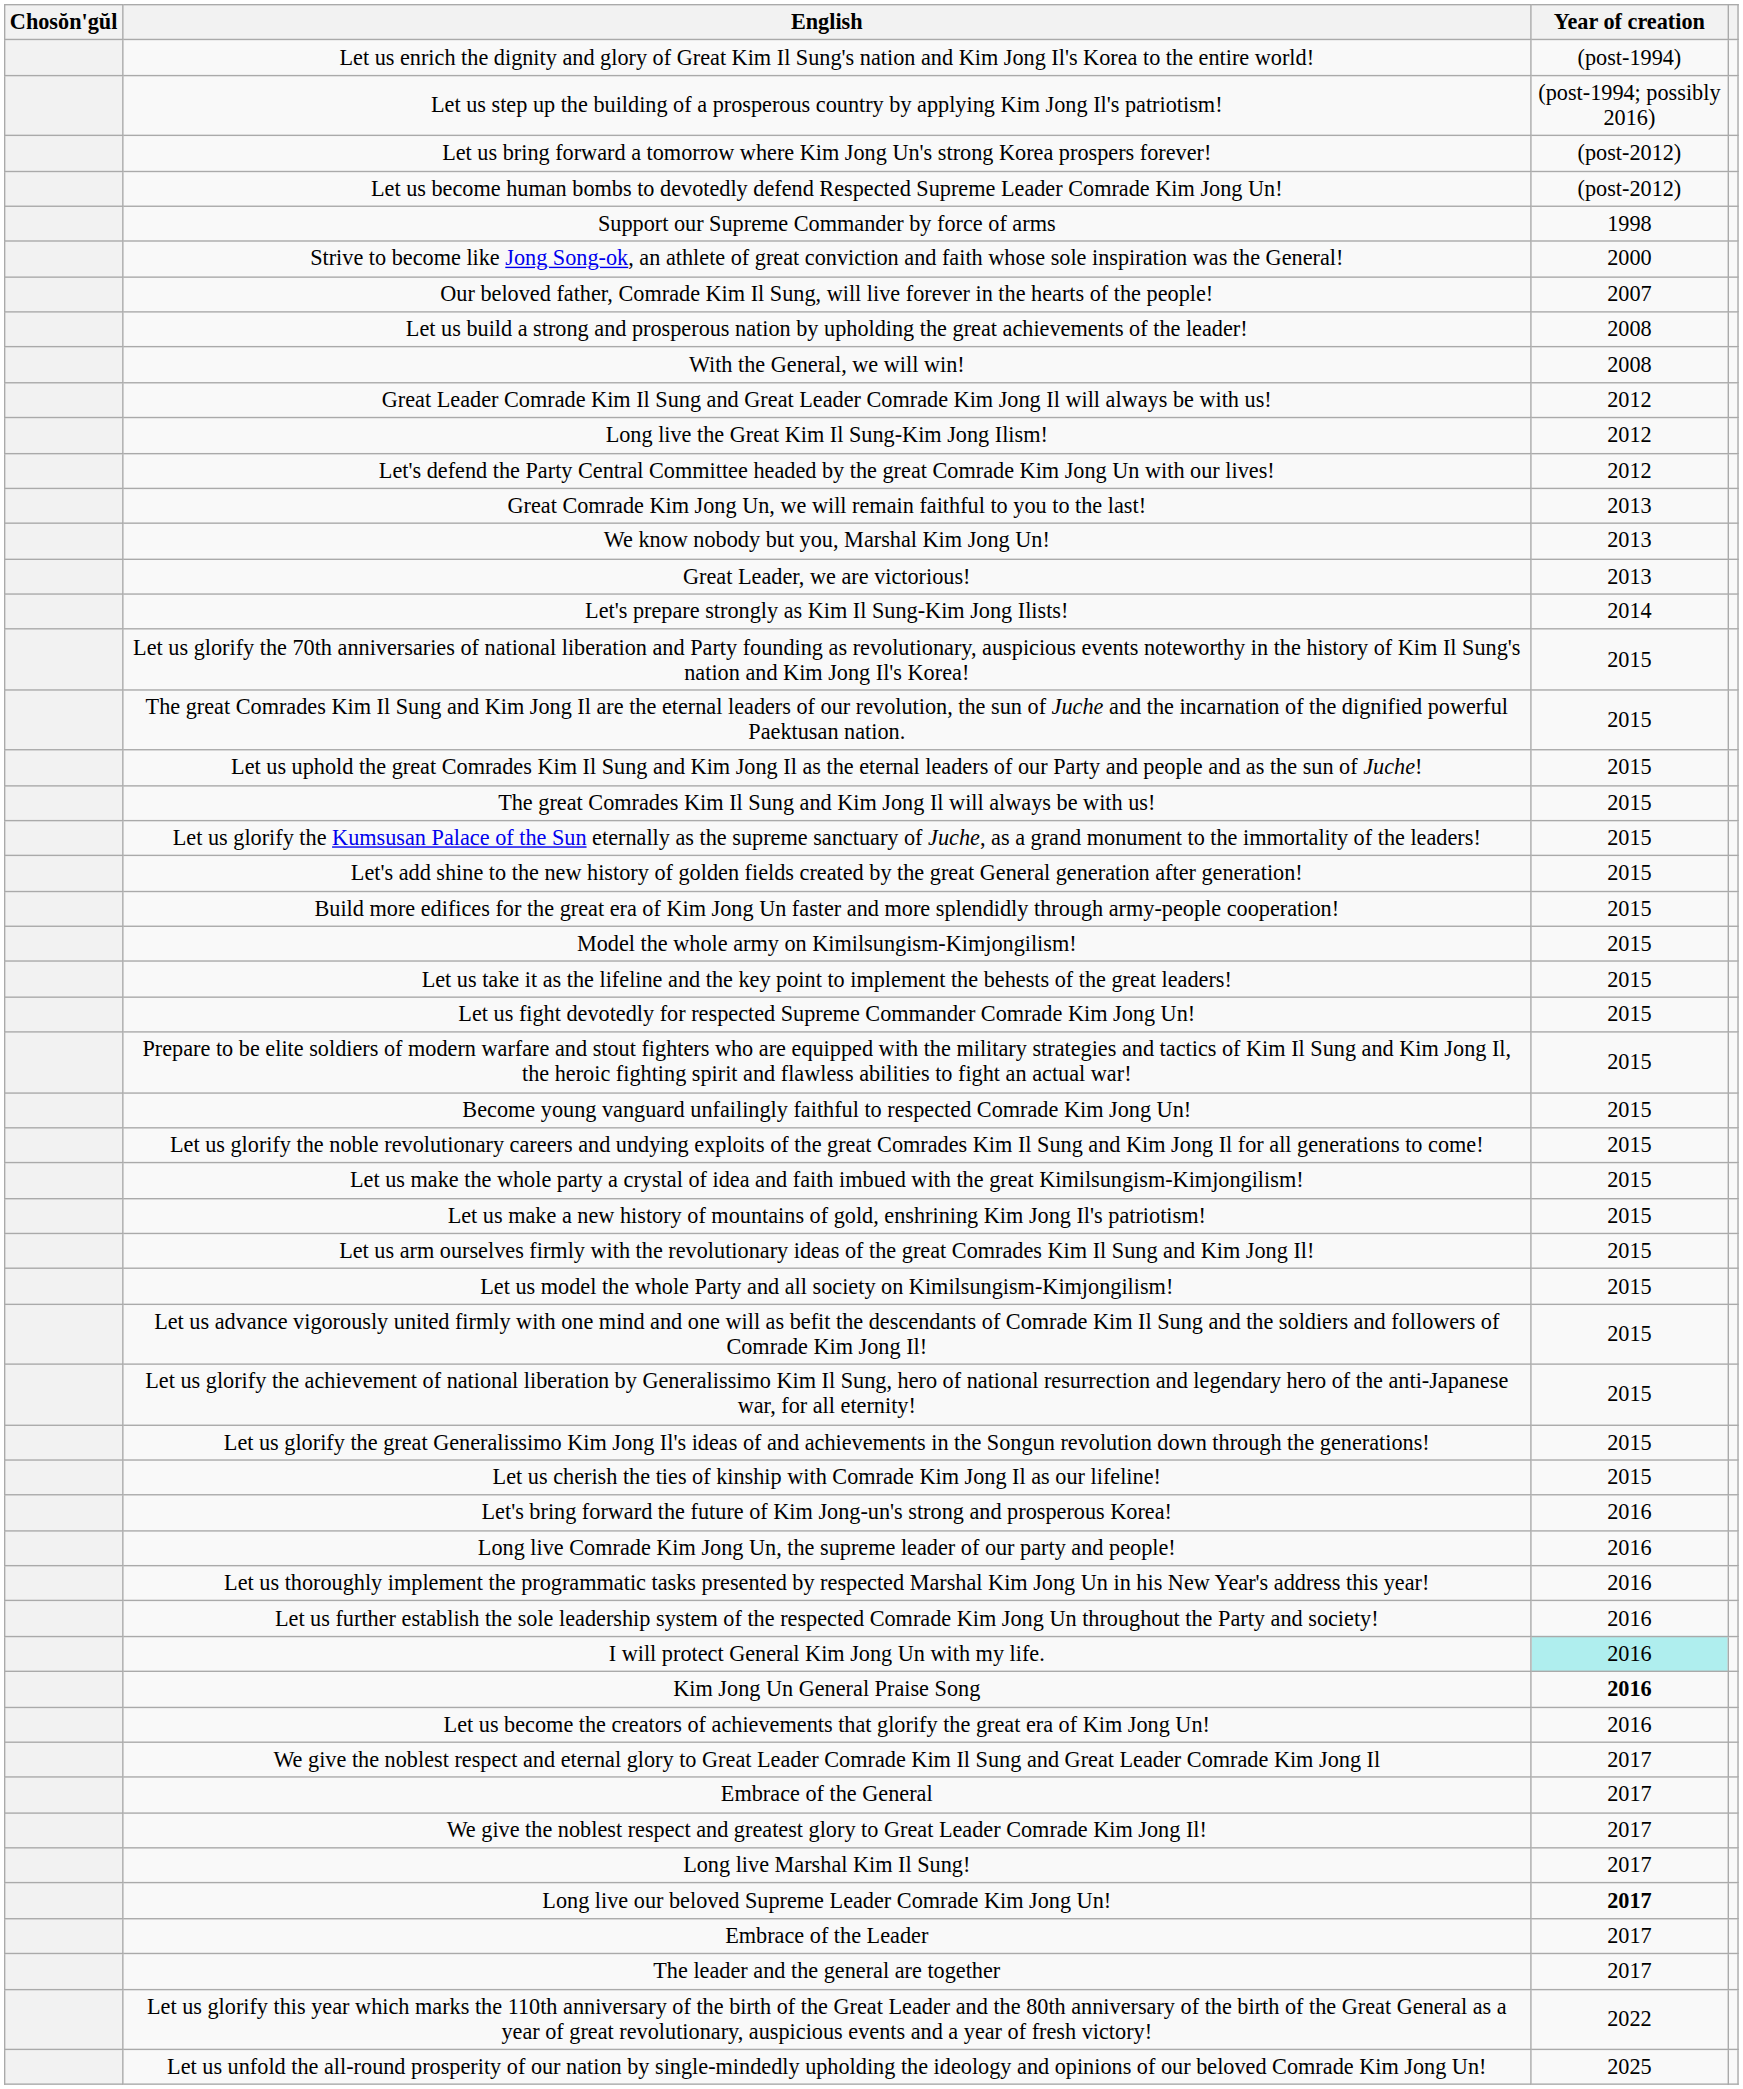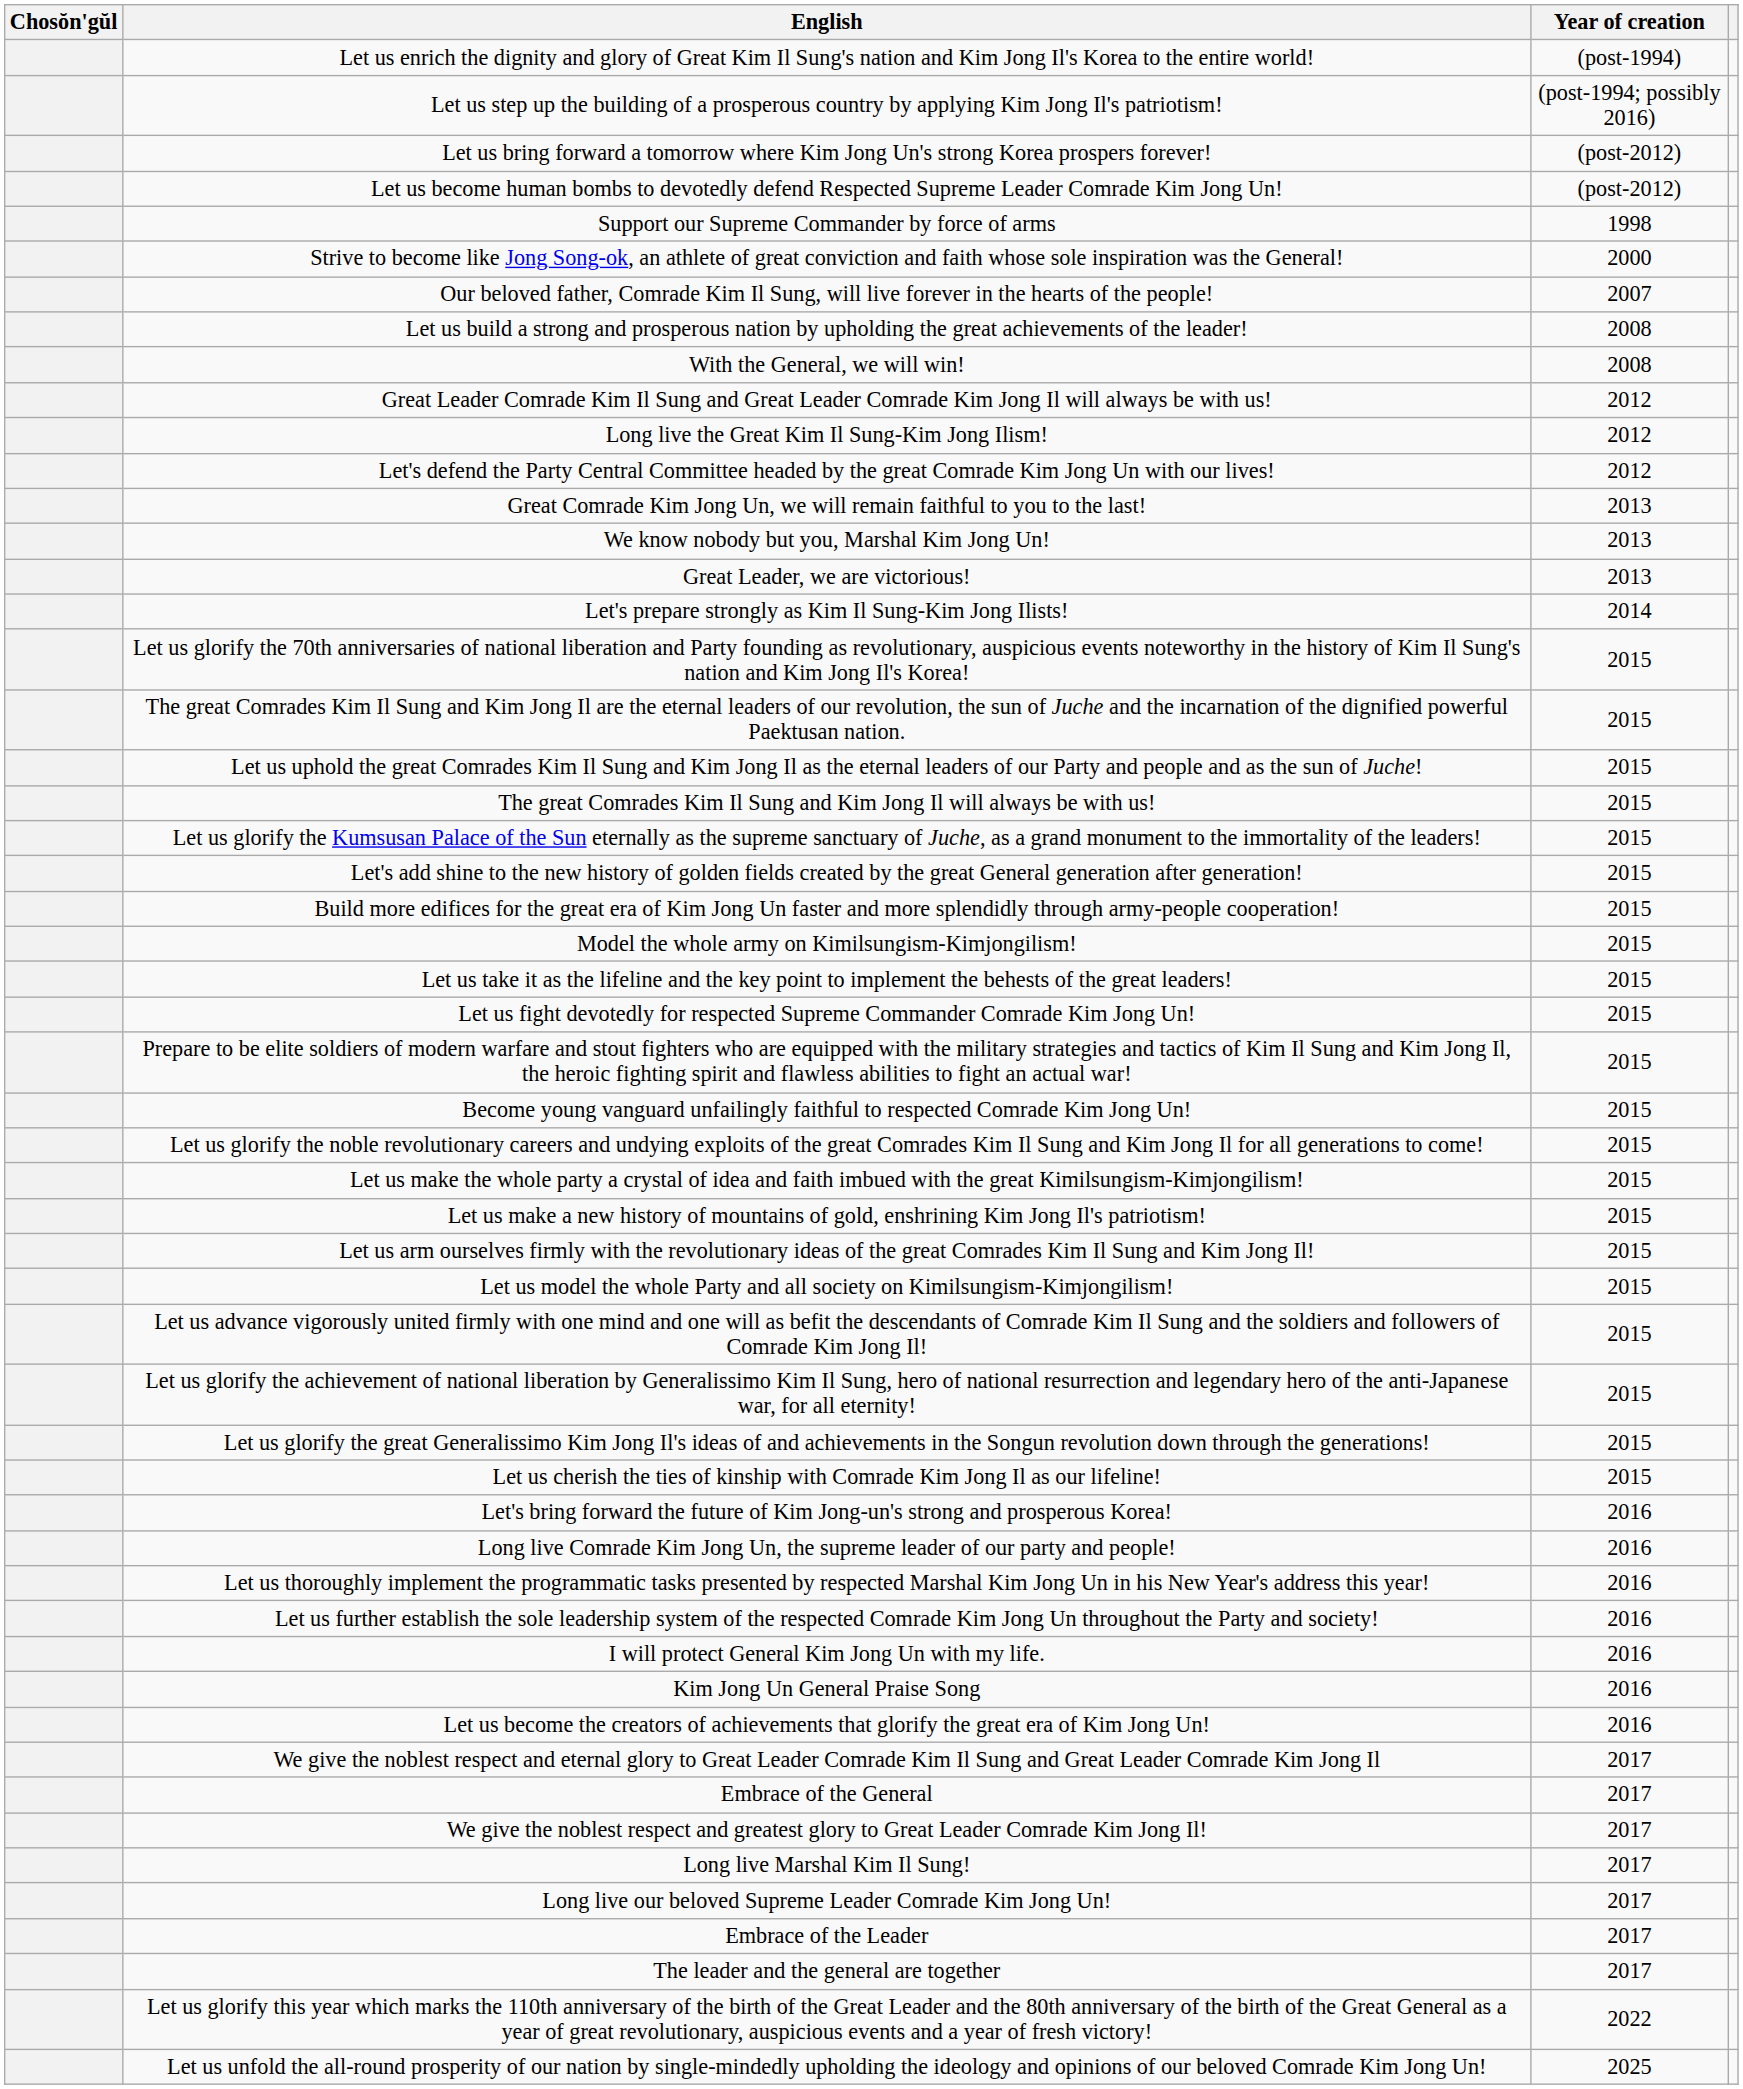(1629, 1653) paleturquoise background -> (1629, 1653) no background
(1629, 1688) bold -> (1629, 1688) normal
(1629, 1900) bold -> (1629, 1900) normal
